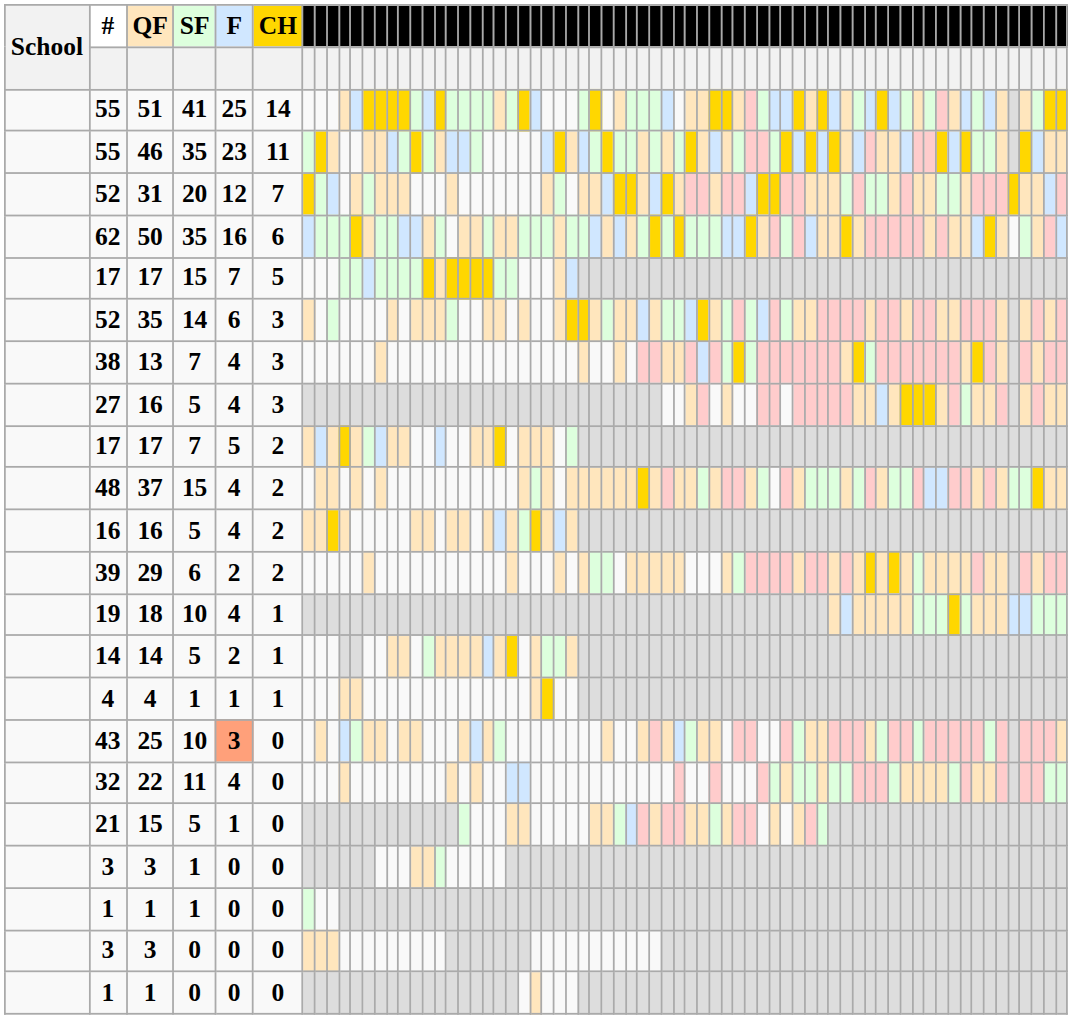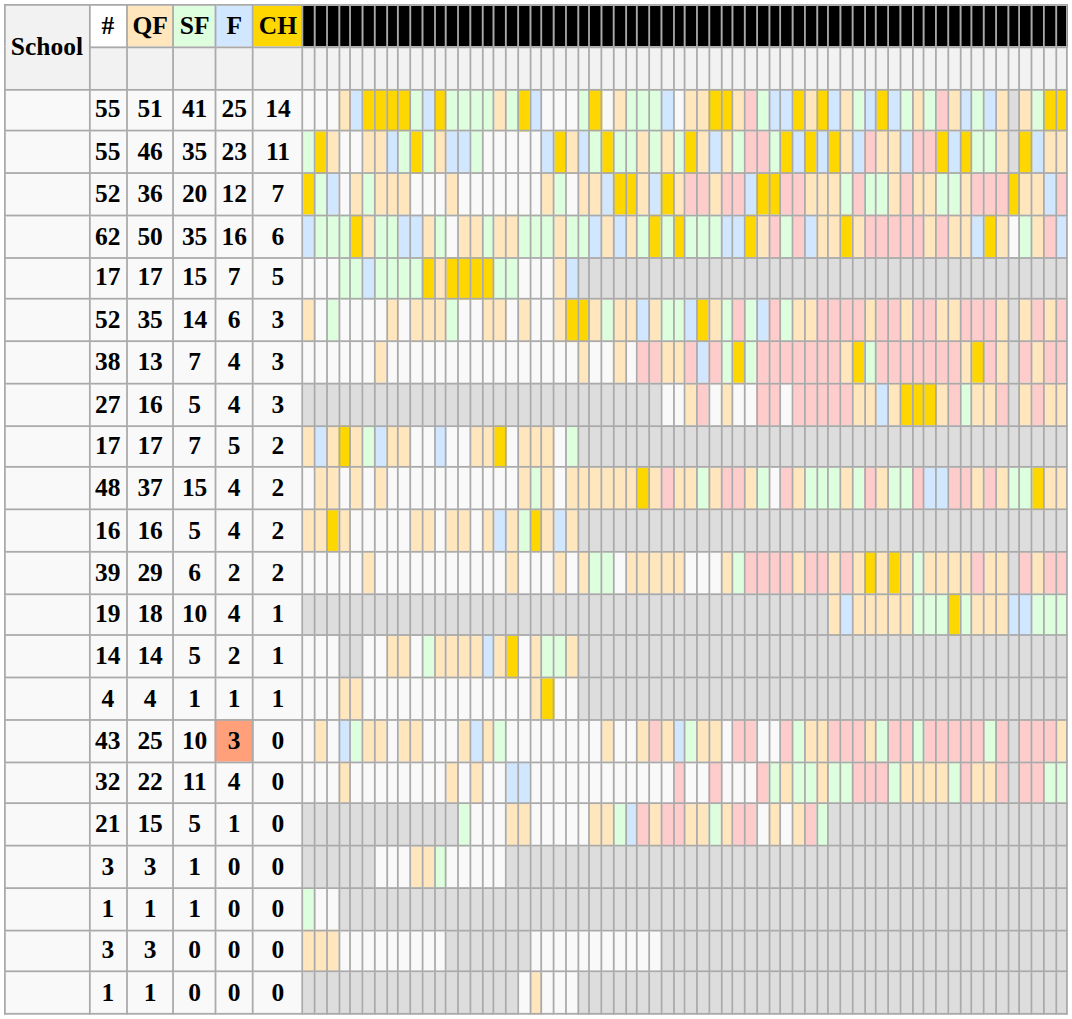(150, 194) 31 -> (150, 194) 36
